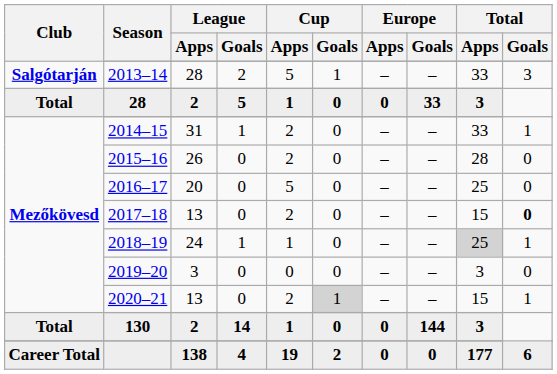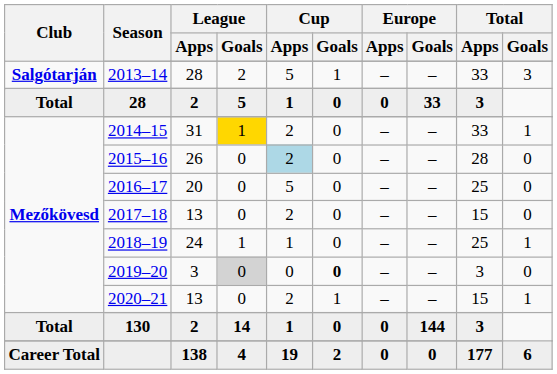(242, 131) no background -> (242, 131) gold background
(289, 159) no background -> (289, 159) lightblue background
(527, 215) bold -> (527, 215) normal
(480, 243) lightgrey background -> (480, 243) no background
(242, 271) no background -> (242, 271) lightgrey background
(337, 271) normal -> (337, 271) bold
(337, 299) lightgrey background -> (337, 299) no background
